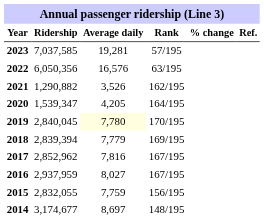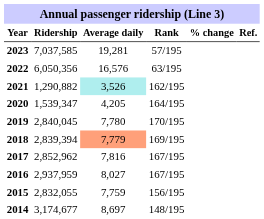(113, 86) no background -> (113, 86) paleturquoise background
(113, 121) lightyellow background -> (113, 121) no background
(113, 139) no background -> (113, 139) lightsalmon background
